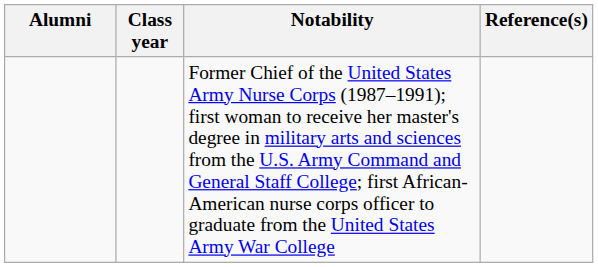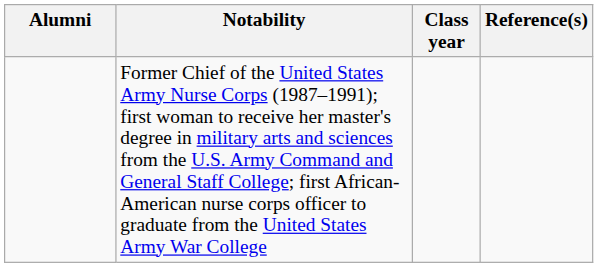columns swapped: (150, 30) <-> (332, 19)
